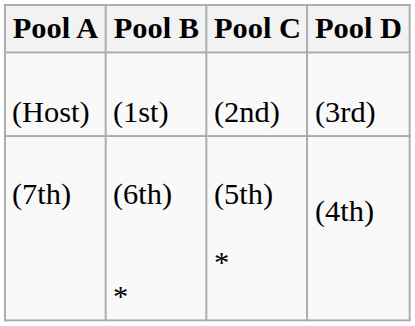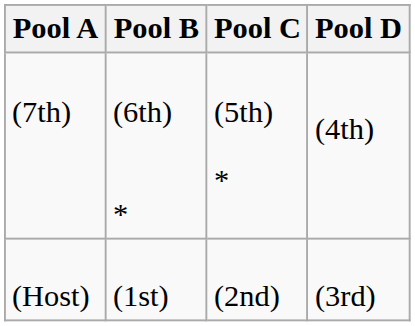rows swapped: (51, 111) <-> (42, 193)
